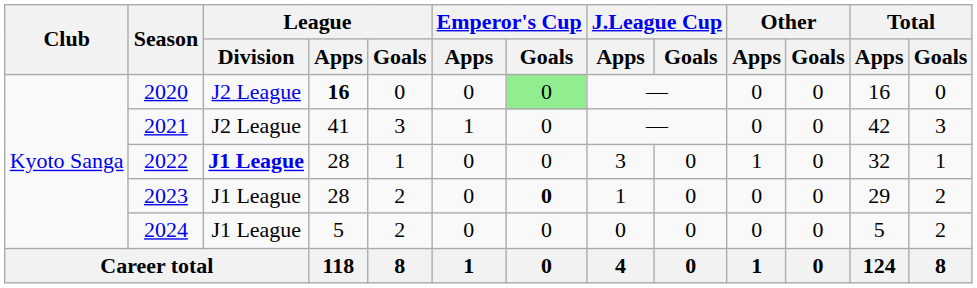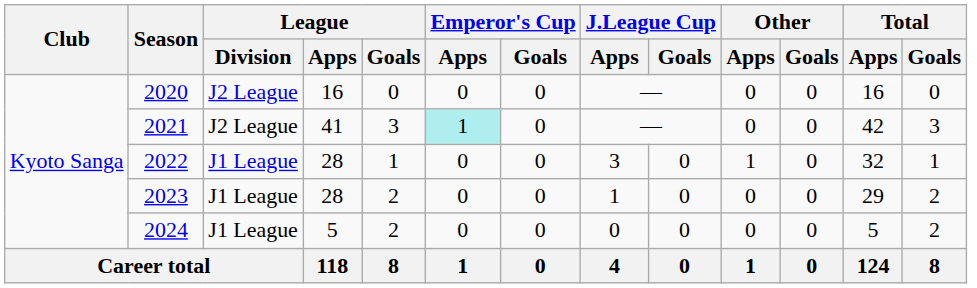(338, 91) bold -> (332, 91) normal
(546, 91) lightgreen background -> (540, 91) no background
(469, 126) no background -> (463, 126) paleturquoise background
(256, 160) bold -> (253, 160) normal
(546, 195) bold -> (540, 195) normal
